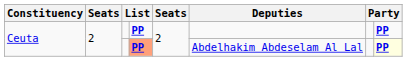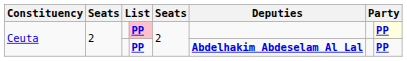(138, 30) no background -> (138, 30) pink background
(382, 30) no background -> (382, 30) lightyellow background
(138, 47) lightsalmon background -> (138, 47) no background
(277, 47) normal -> (277, 47) bold
(382, 47) lightyellow background -> (382, 47) no background
